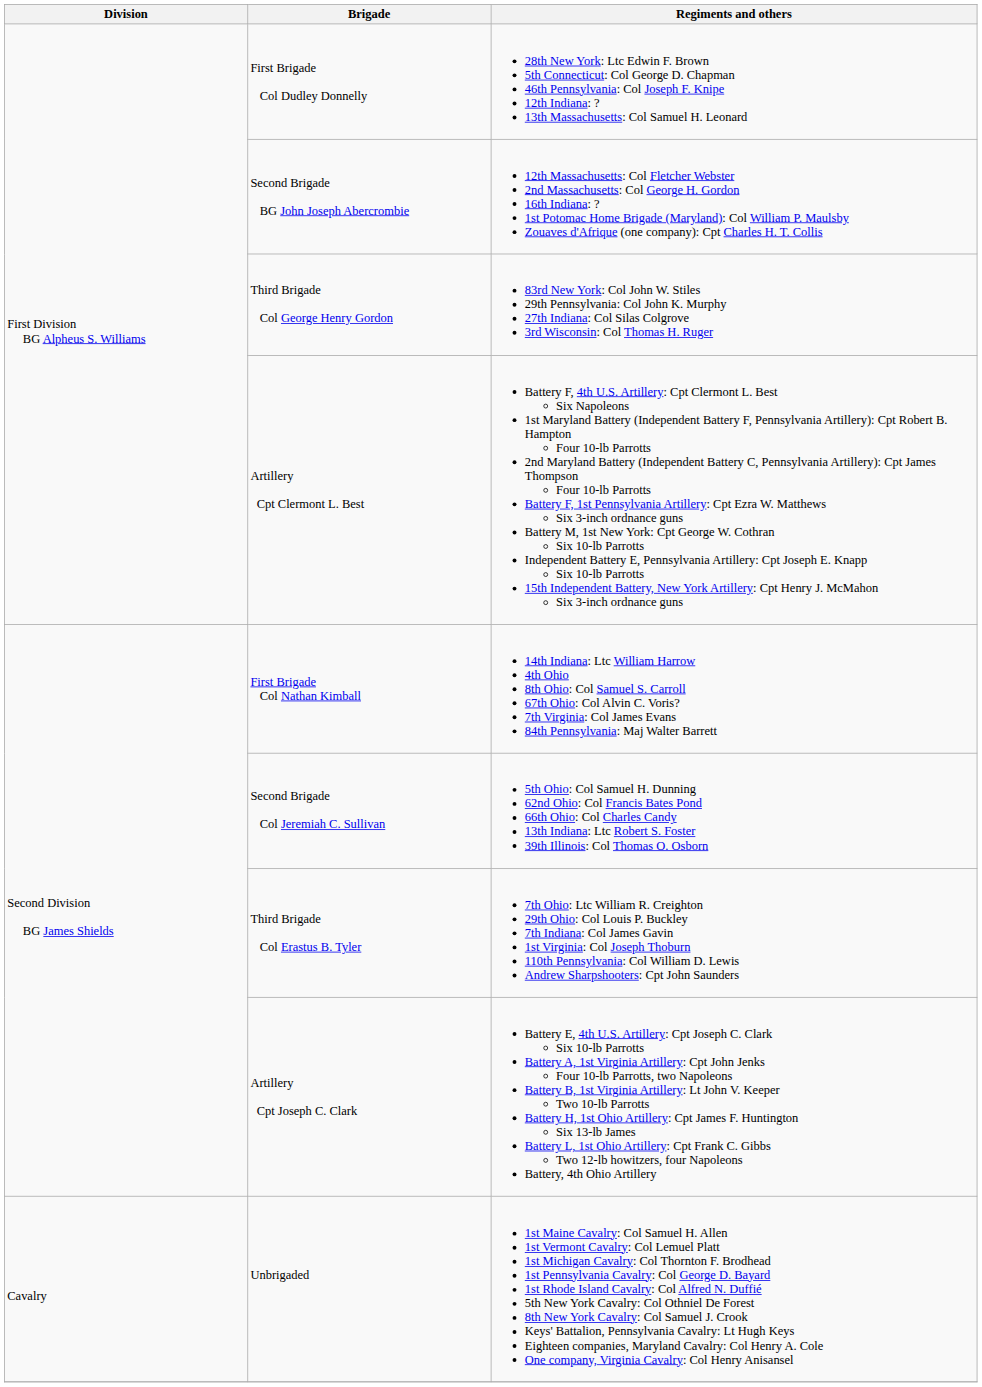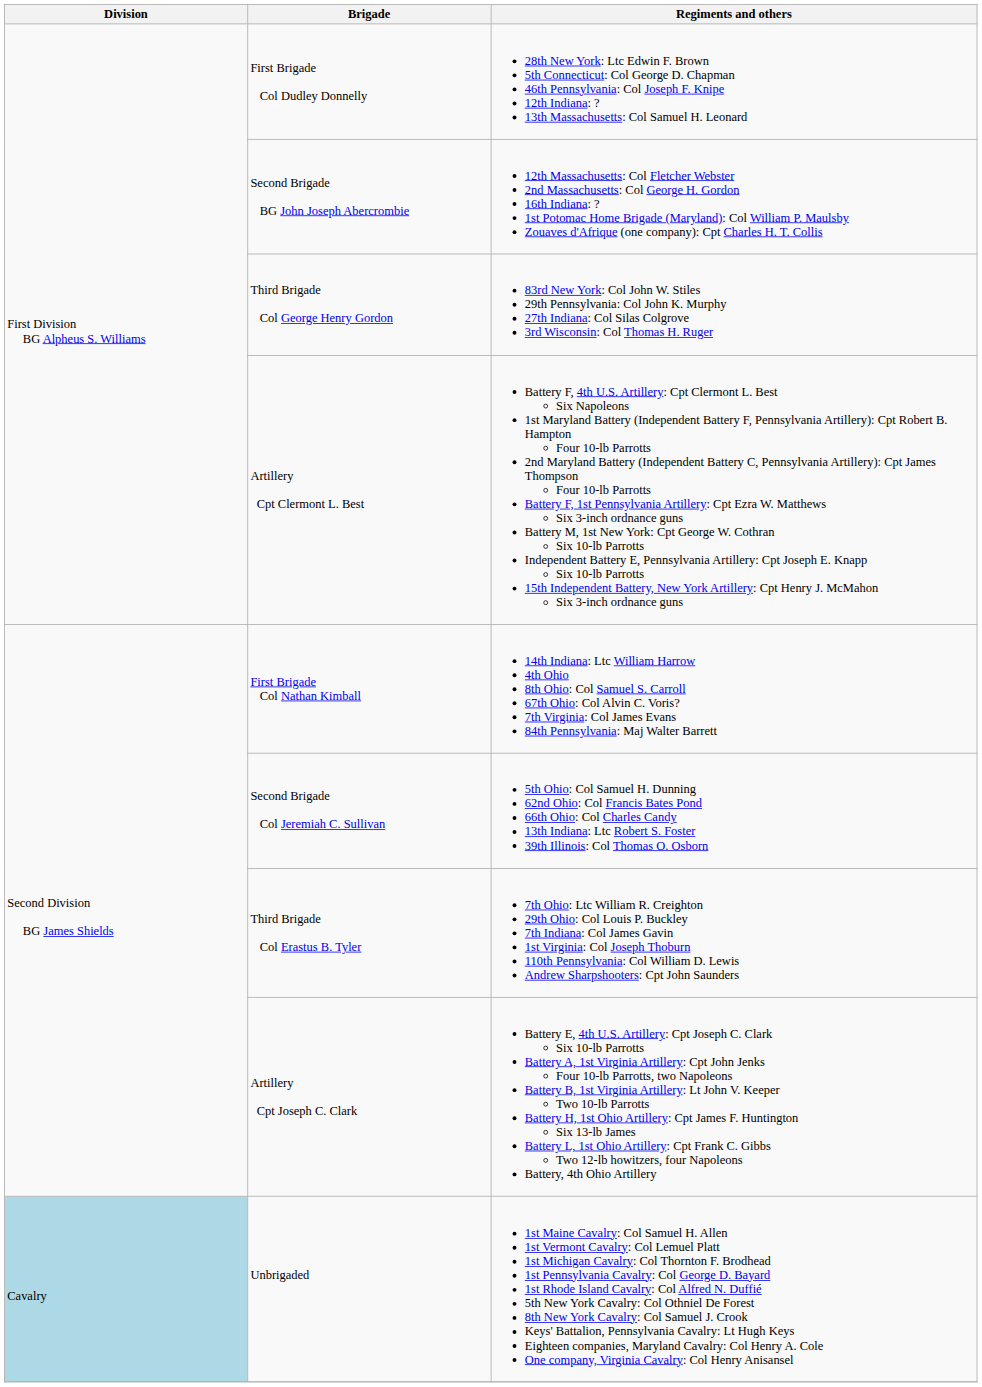(27, 1296) no background -> (27, 1296) lightblue background
